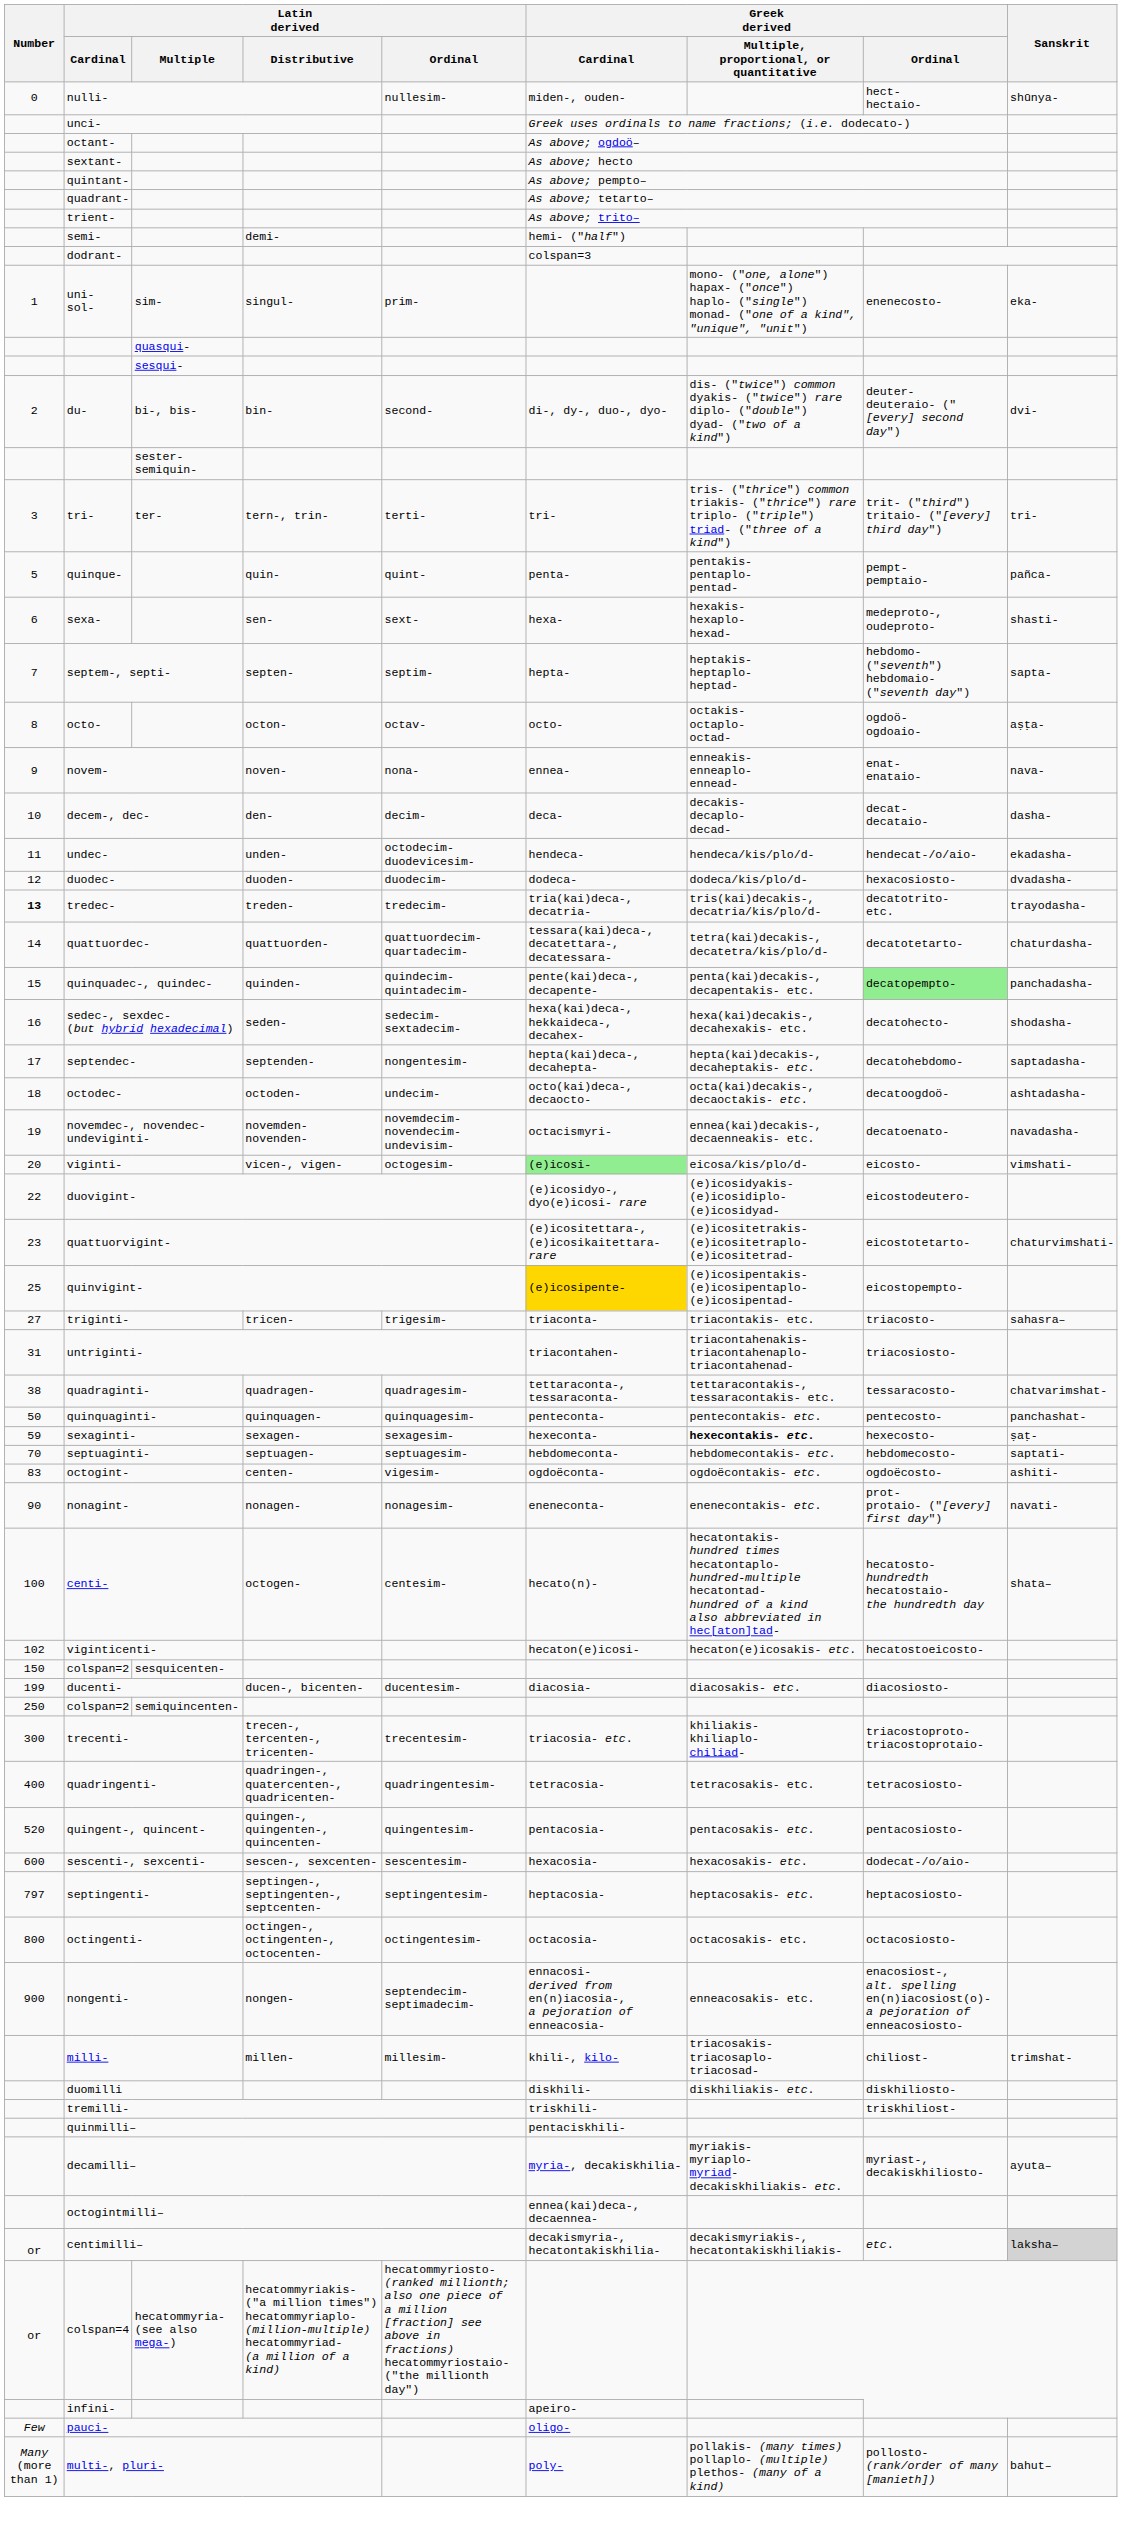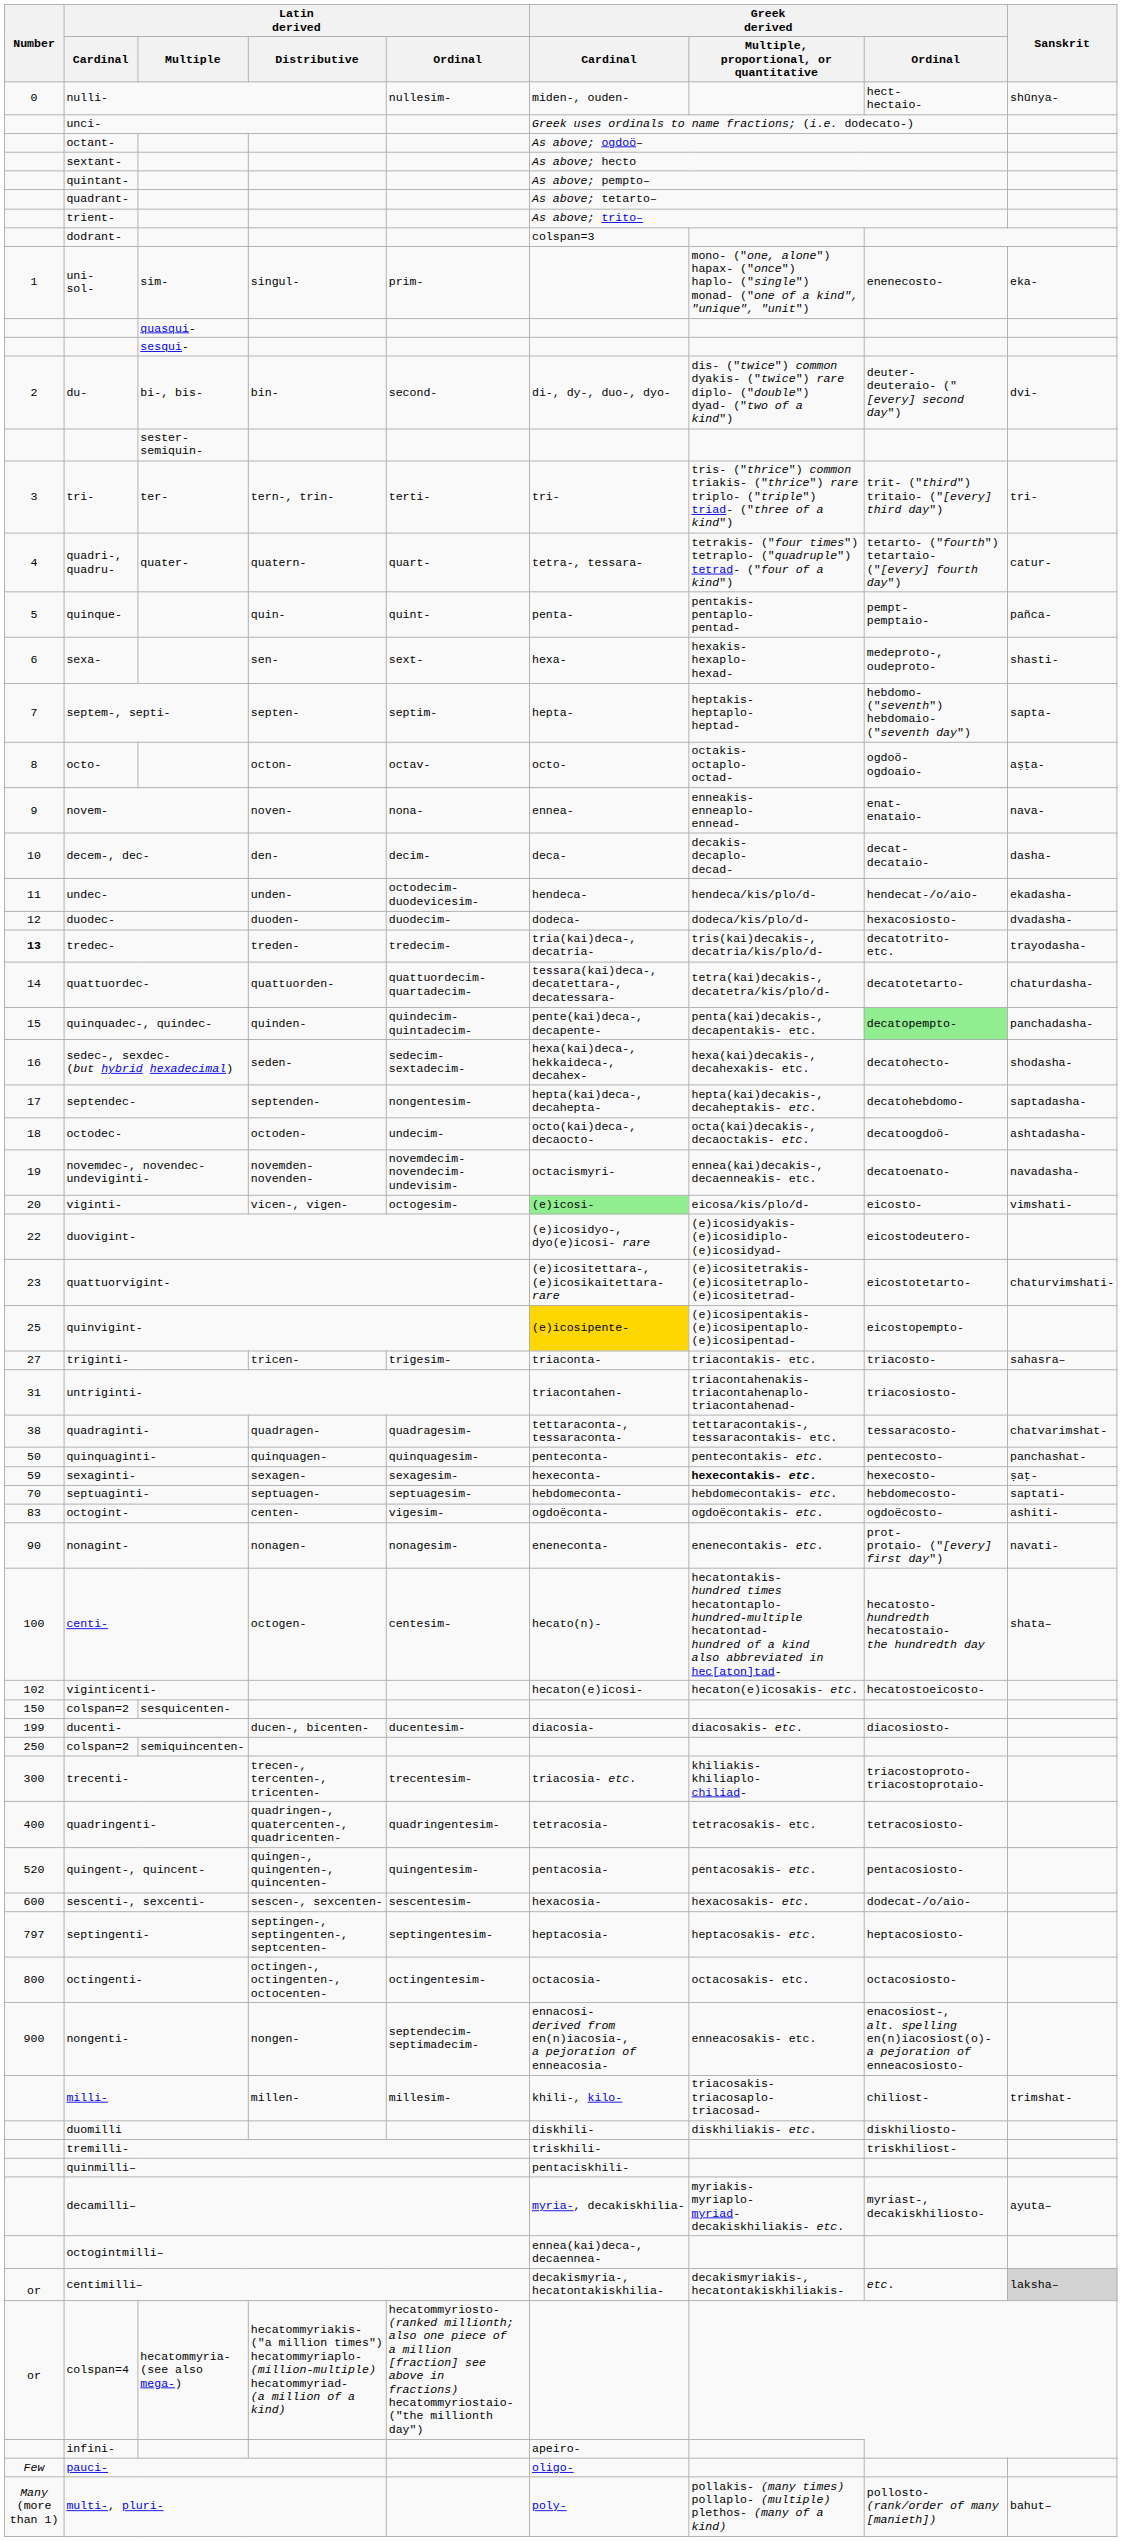- row: (84, 237)
+ row: (94, 563)
